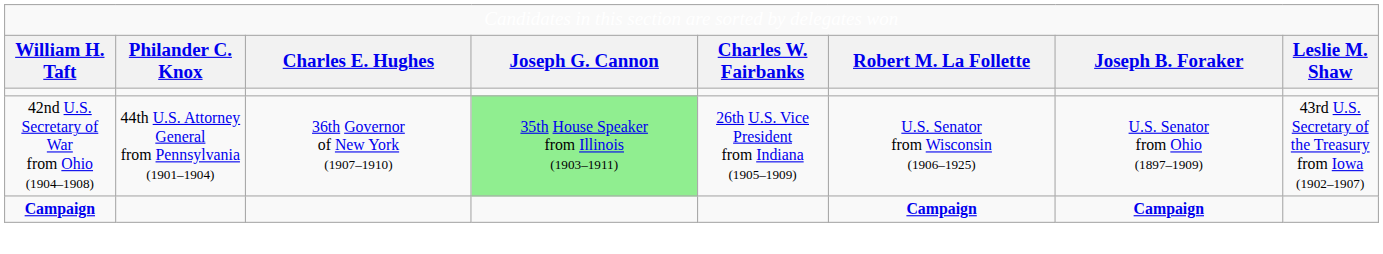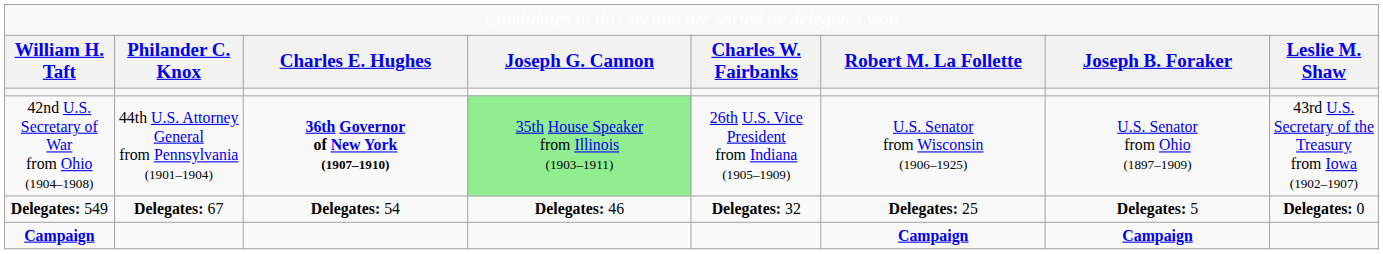(358, 146) normal -> (355, 146) bold
+ row: (59, 209)
